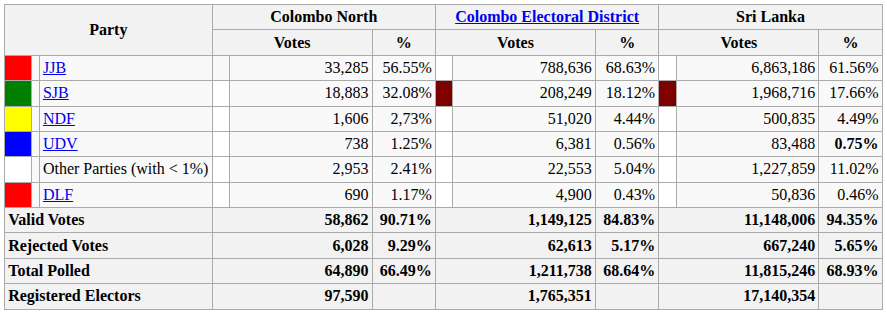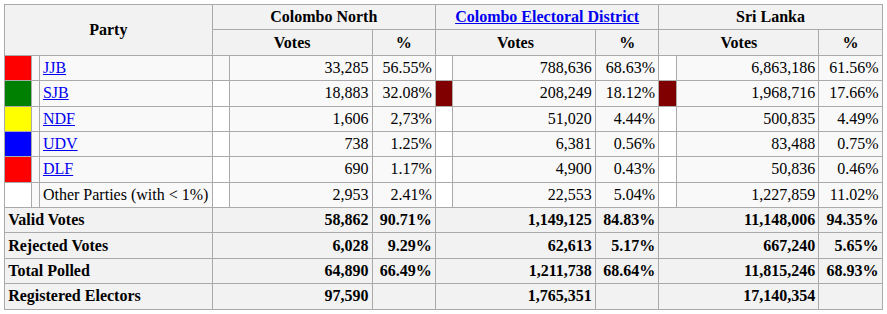(856, 144) bold -> (858, 144) normal
rows swapped: (58, 194) <-> (126, 169)
